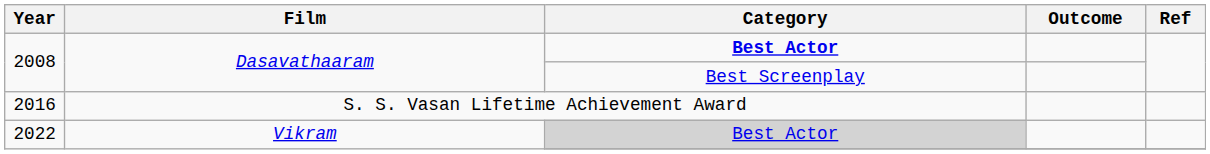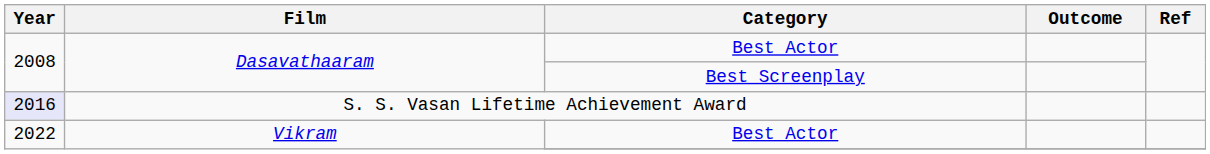(785, 48) bold -> (785, 48) normal
(35, 106) no background -> (35, 106) lavender background
(785, 134) lightgrey background -> (785, 134) no background
